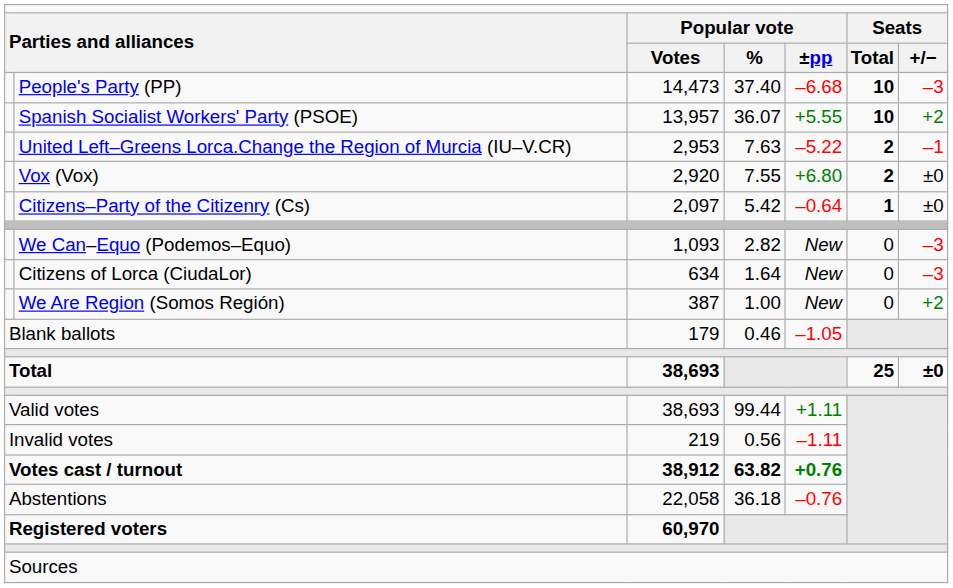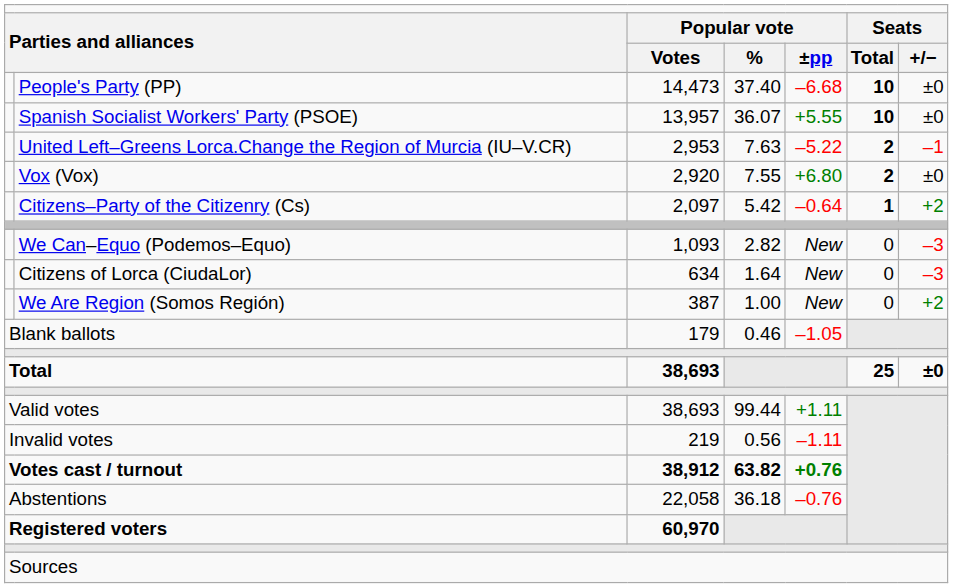(933, 87) –3 -> (933, 87) ±0
(933, 117) +2 -> (933, 117) ±0
(933, 206) ±0 -> (933, 206) +2
